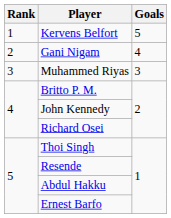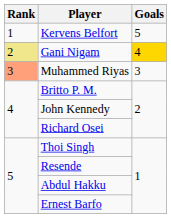(10, 52) no background -> (10, 52) khaki background
(138, 52) no background -> (138, 52) gold background
(10, 71) no background -> (10, 71) lightsalmon background
